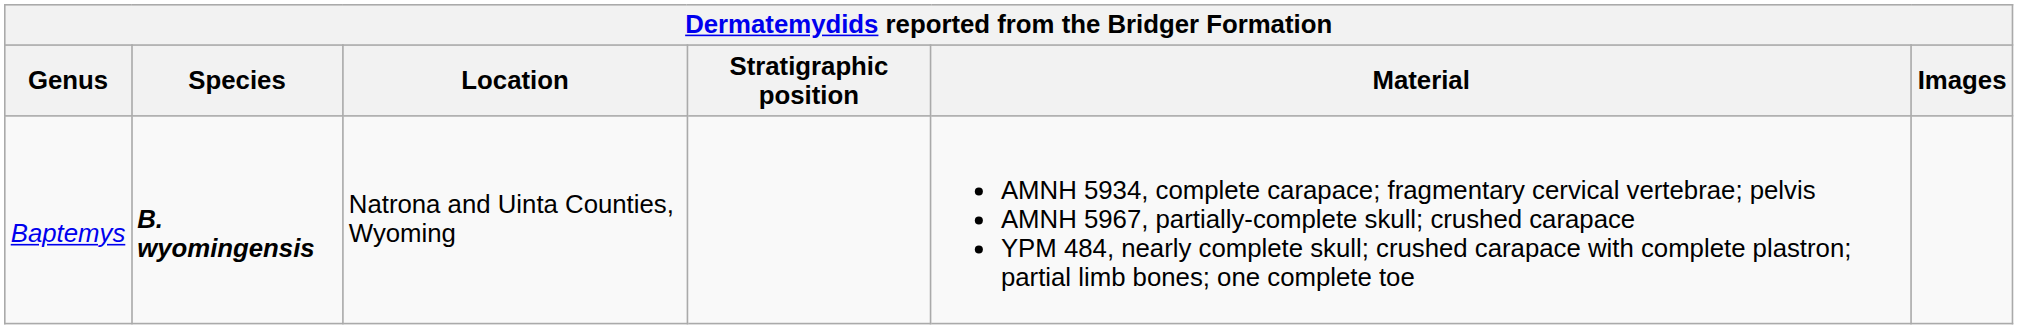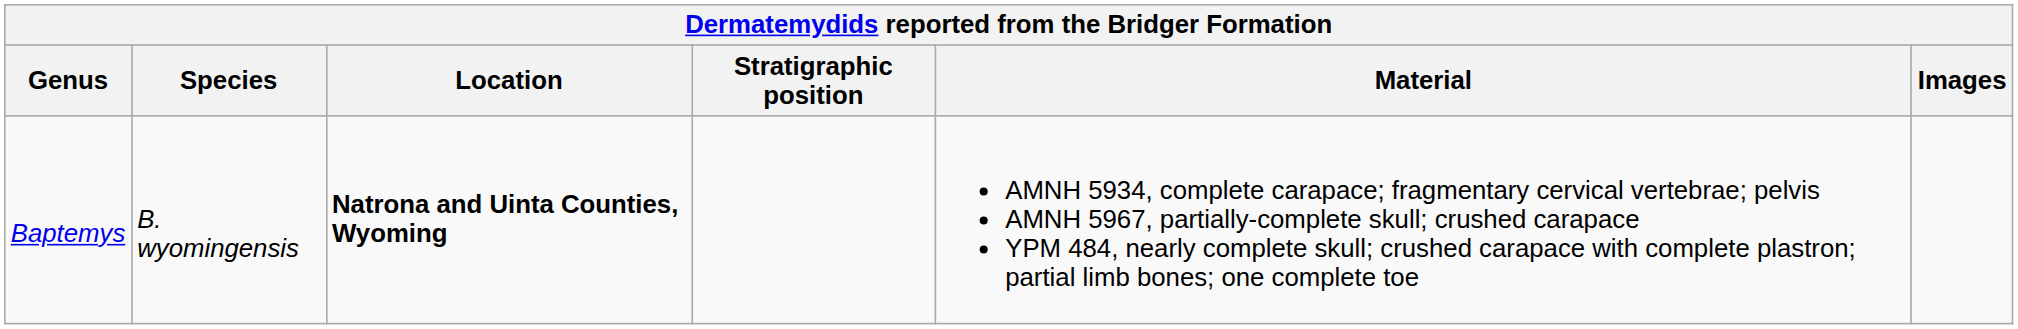(226, 233) bold -> (218, 233) normal
(511, 219) normal -> (505, 219) bold
